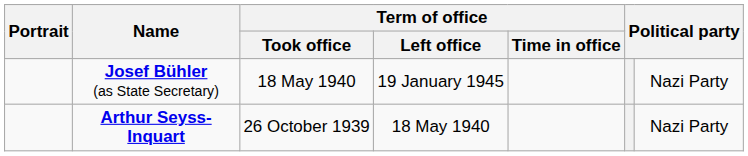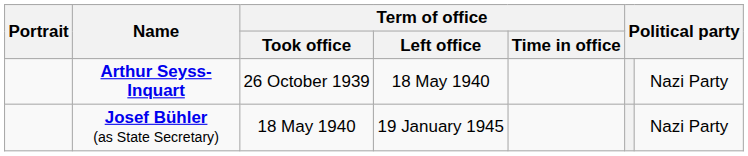rows swapped: (156, 127) <-> (156, 81)
